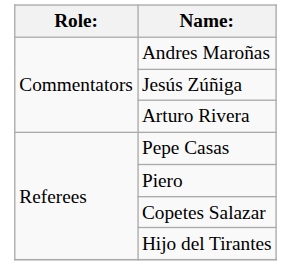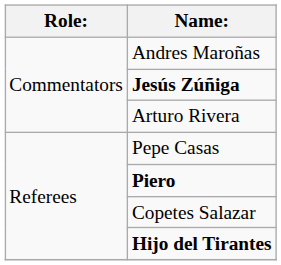(192, 84) normal -> (186, 84) bold
(162, 180) normal -> (154, 180) bold
(207, 243) normal -> (202, 243) bold
